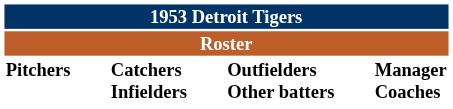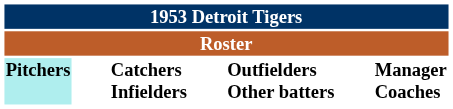(38, 70) no background -> (38, 70) paleturquoise background
